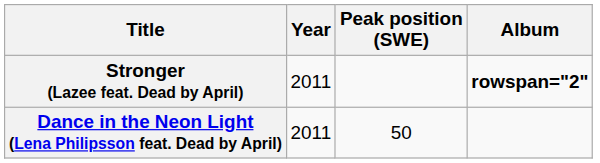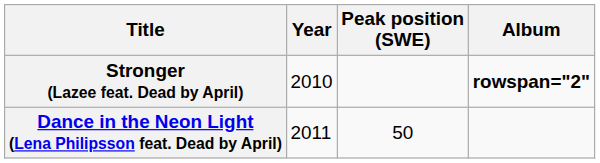(311, 81) 2011 -> (312, 81) 2010
